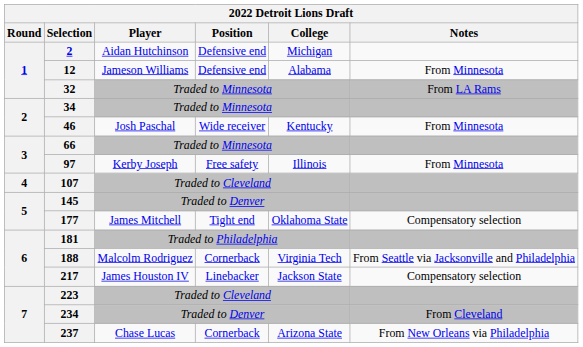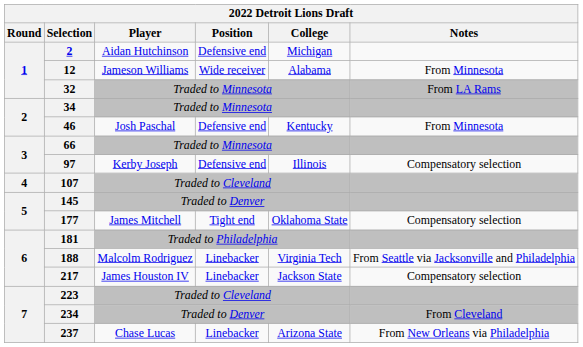(232, 70) Defensive end -> (232, 70) Wide receiver
(232, 126) Wide receiver -> (232, 126) Defensive end
(232, 164) Free safety -> (232, 164) Defensive end
(464, 164) From Minnesota -> (464, 164) Compensatory selection
(232, 257) Cornerback -> (232, 257) Linebacker
(232, 333) Cornerback -> (232, 333) Linebacker
